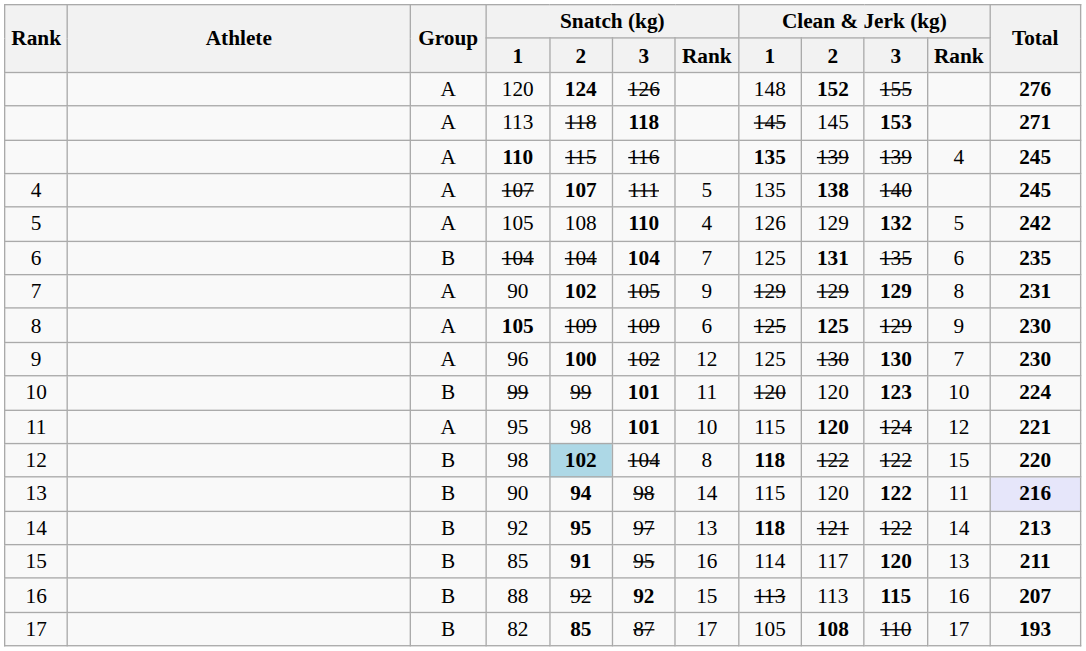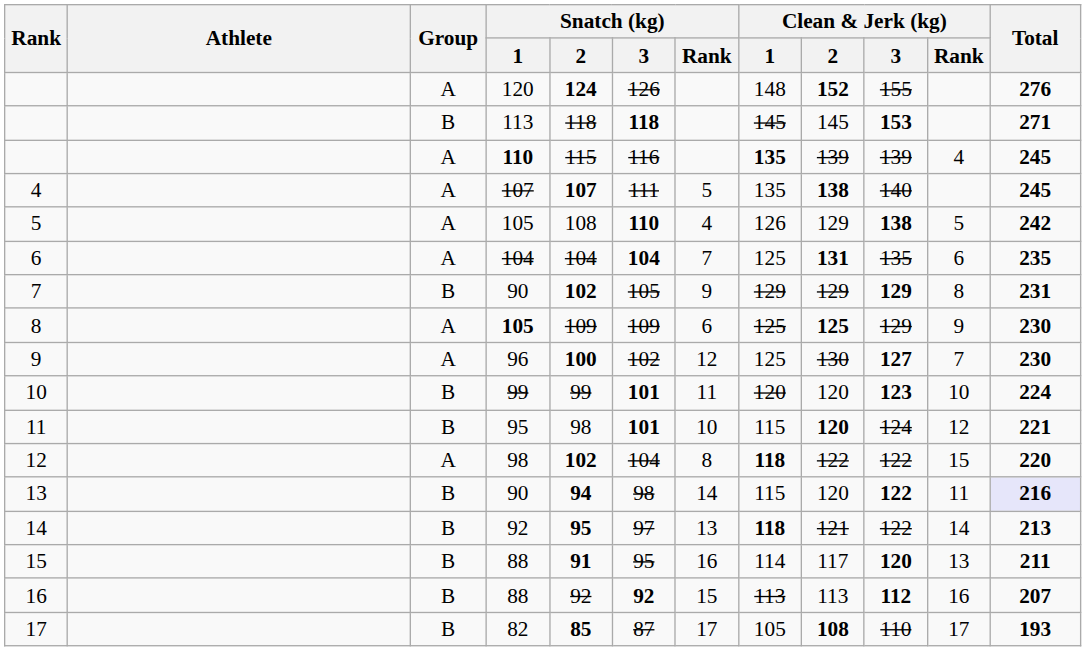(448, 122) A -> (448, 122) B
(896, 223) 132 -> (896, 223) 138
(448, 257) B -> (448, 257) A
(448, 291) A -> (448, 291) B
(896, 358) 130 -> (896, 358) 127
(448, 426) A -> (448, 426) B
(448, 460) B -> (448, 460) A
(581, 460) lightblue background -> (581, 460) no background
(518, 561) 85 -> (518, 561) 88
(896, 595) 115 -> (896, 595) 112
